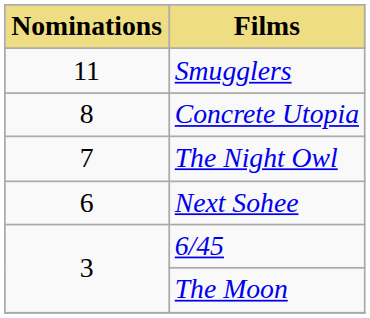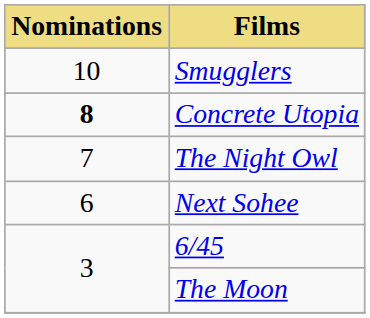(87, 70) 11 -> (87, 70) 10
(87, 114) normal -> (87, 114) bold
